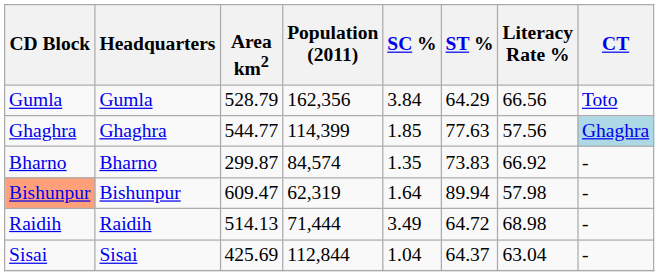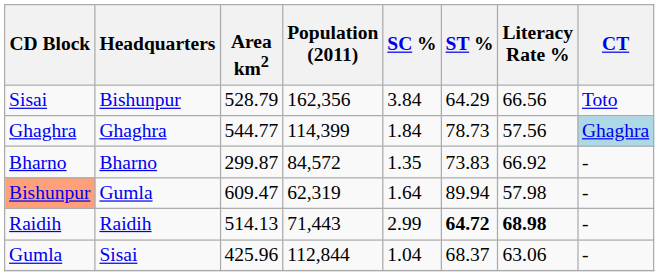(36, 100) Gumla -> (28, 100) Sisai
(126, 100) Gumla -> (140, 100) Bishunpur
(404, 131) 1.85 -> (404, 131) 1.84
(468, 131) 77.63 -> (468, 131) 78.73
(314, 162) 84,574 -> (314, 162) 84,572
(140, 193) Bishunpur -> (126, 193) Gumla
(314, 223) 71,444 -> (314, 223) 71,443
(404, 223) 3.49 -> (404, 223) 2.99
(468, 223) normal -> (468, 223) bold
(525, 223) normal -> (525, 223) bold
(28, 254) Sisai -> (36, 254) Gumla
(251, 254) 425.69 -> (251, 254) 425.96
(468, 254) 64.37 -> (468, 254) 68.37
(525, 254) 63.04 -> (525, 254) 63.06
